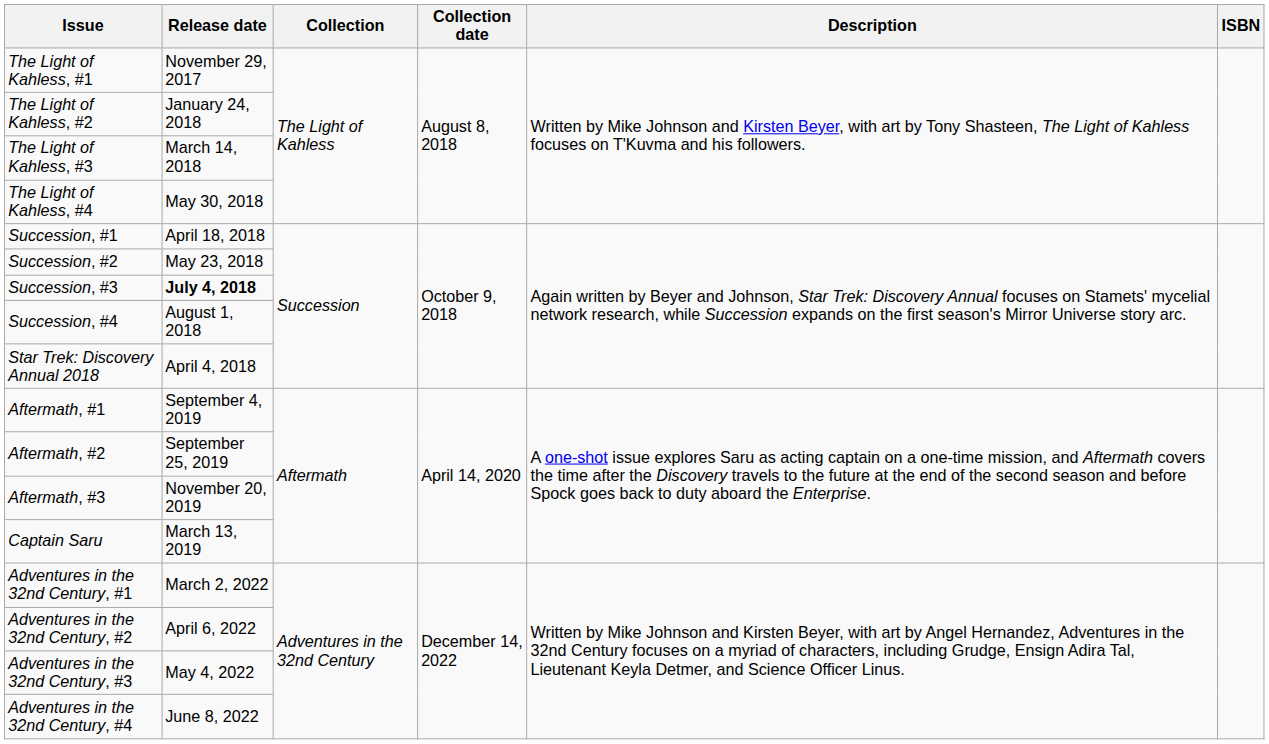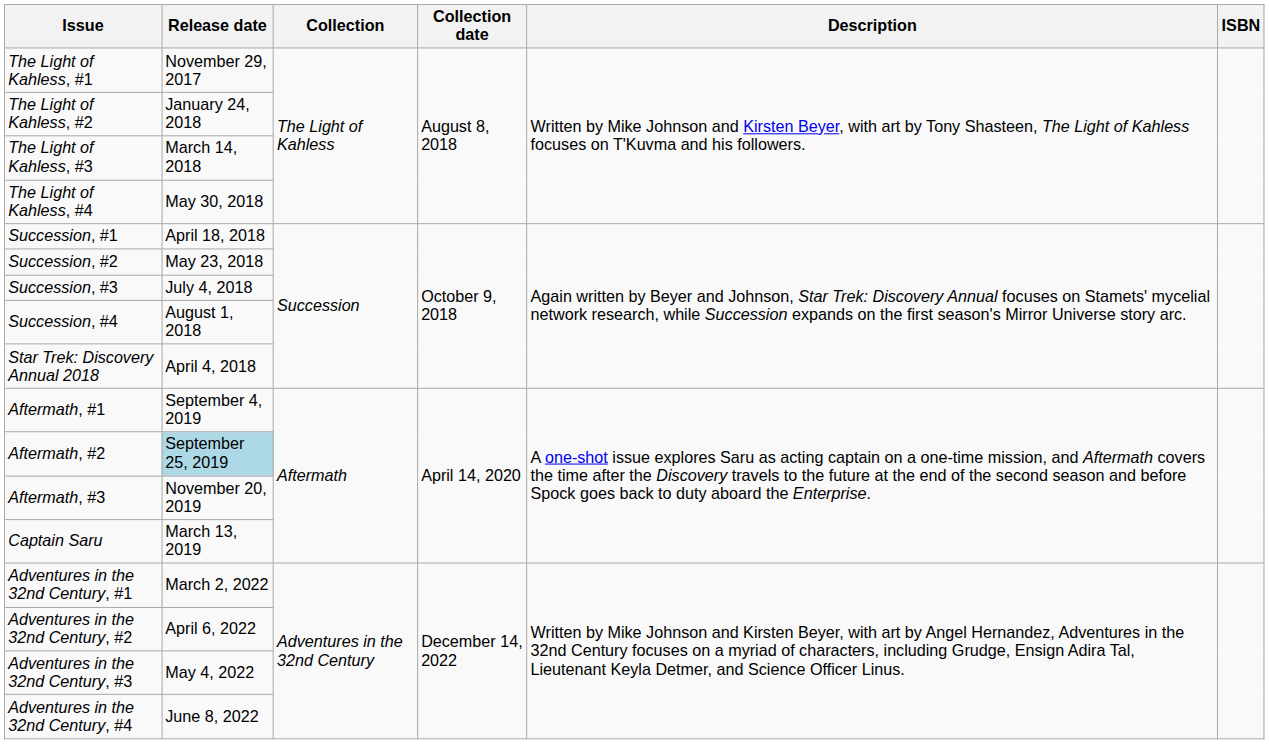(211, 287) bold -> (209, 287) normal
(205, 453) no background -> (205, 453) lightblue background
